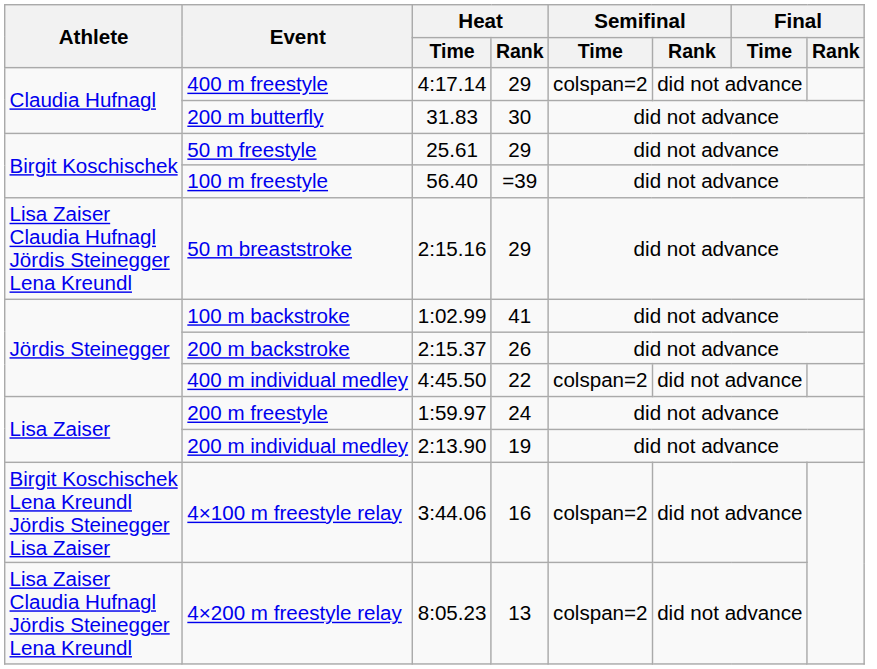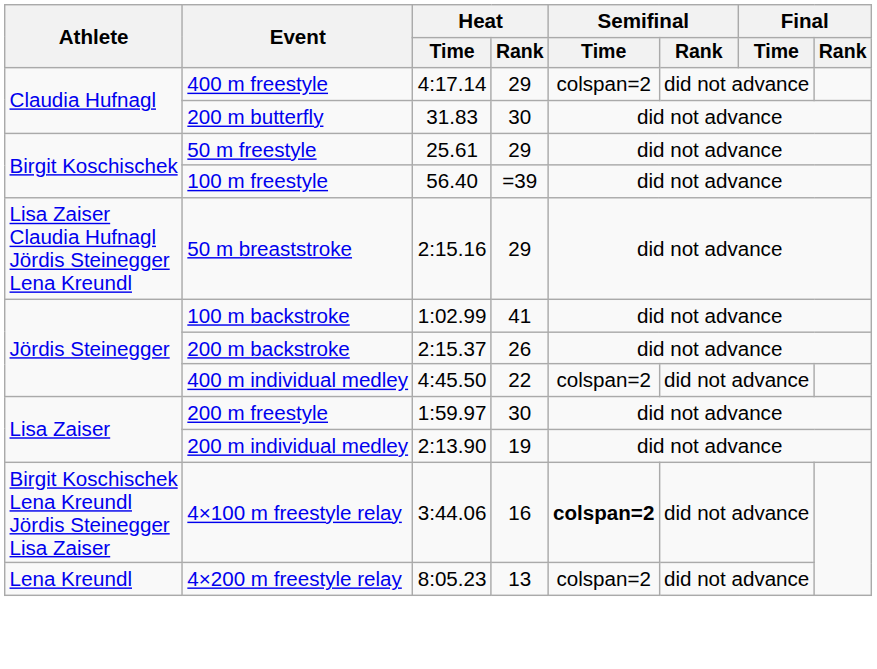(520, 414) 24 -> (520, 414) 30
(600, 513) normal -> (604, 513) bold
(90, 614) Lisa Zaiser Claudia Hufnagl Jördis Steinegger Lena Kreundl -> (71, 580) Lena Kreundl
